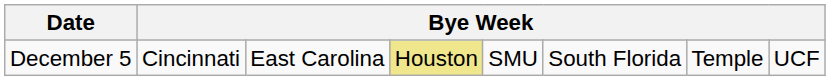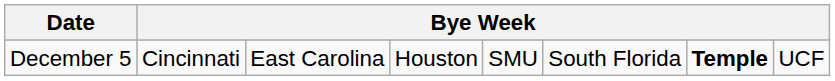(436, 58) khaki background -> (436, 58) no background
(727, 58) normal -> (730, 58) bold
